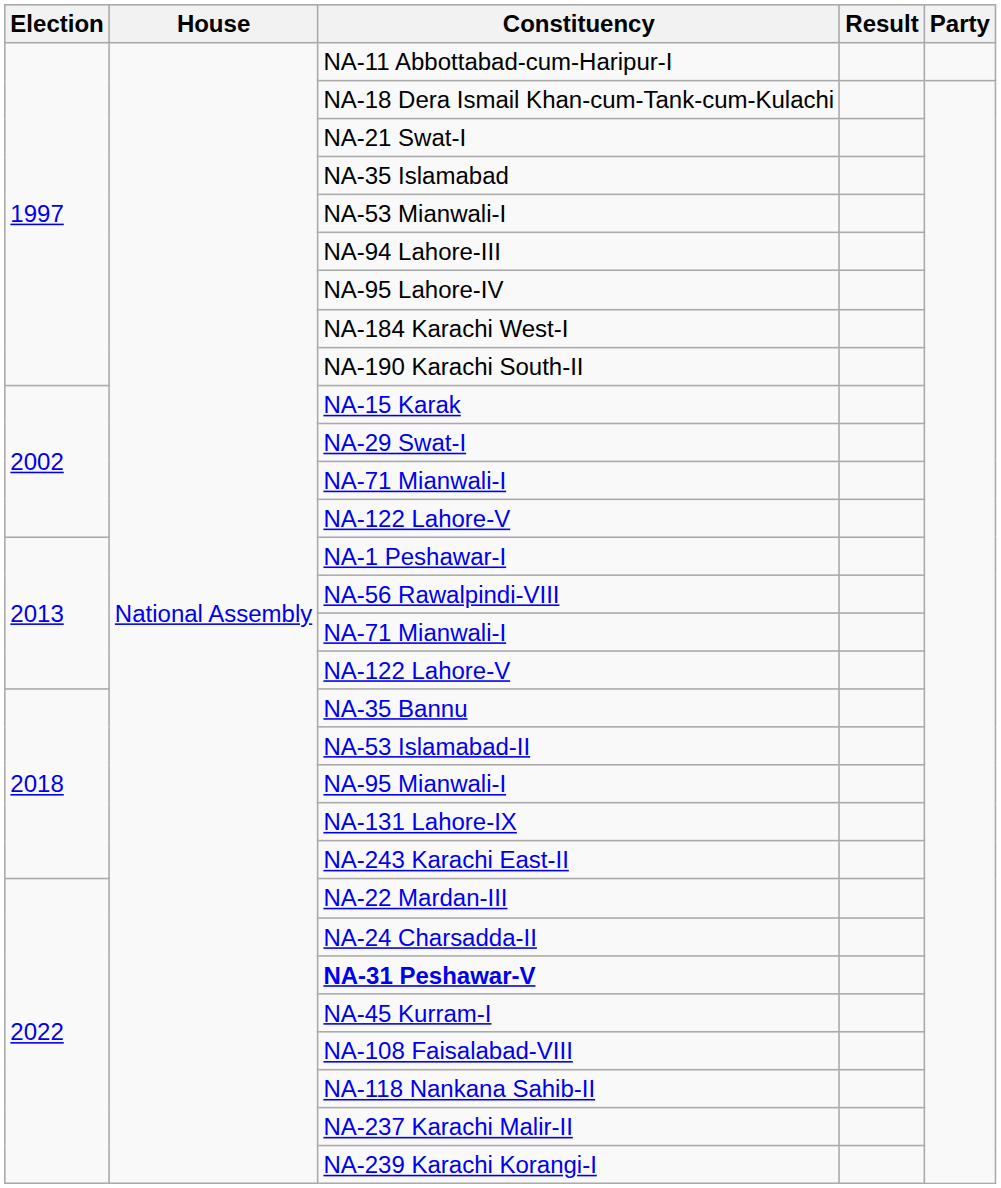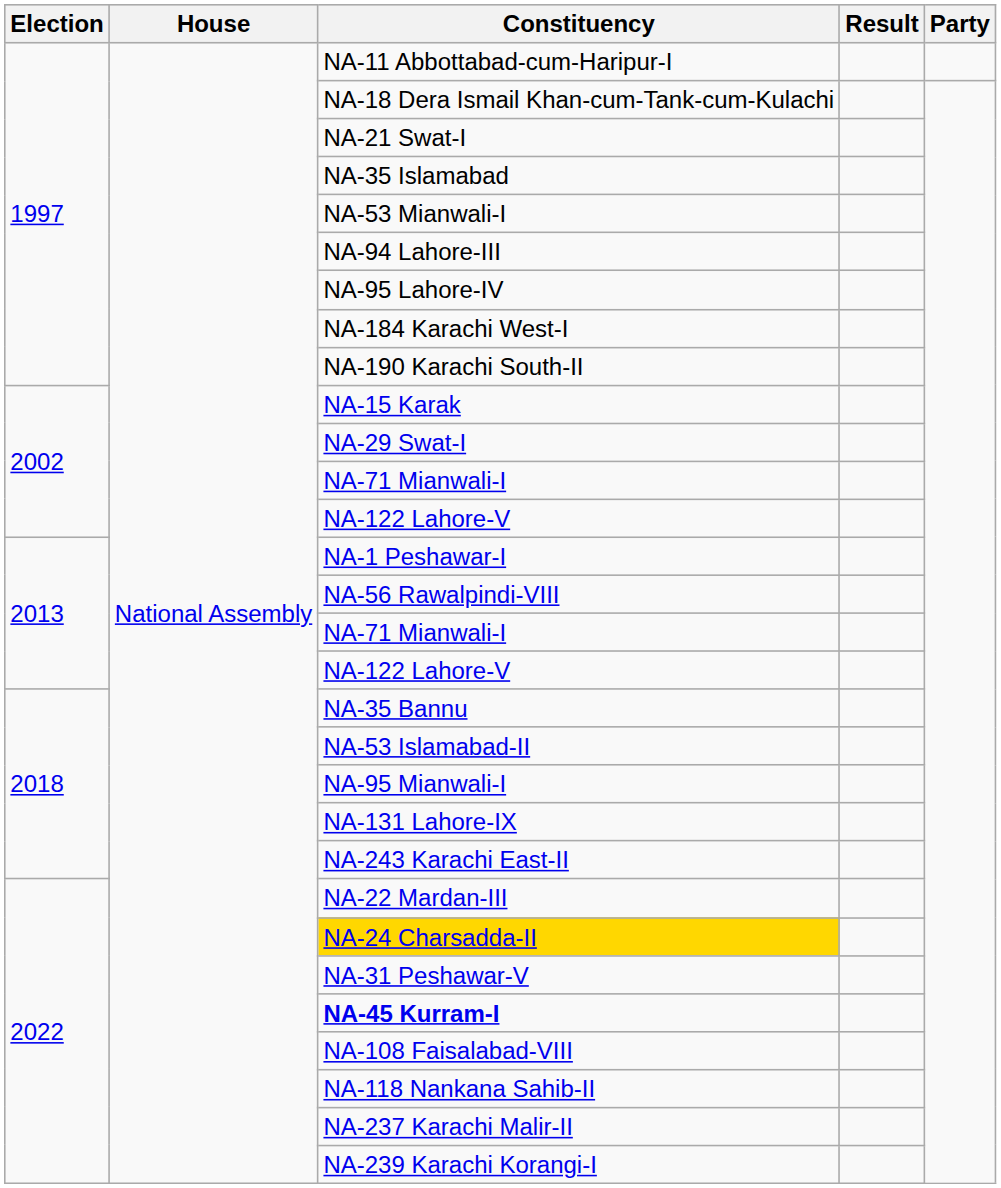(430, 936) no background -> (430, 936) gold background
(429, 974) bold -> (426, 974) normal
(407, 1012) normal -> (411, 1012) bold
